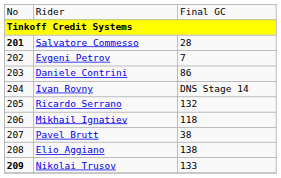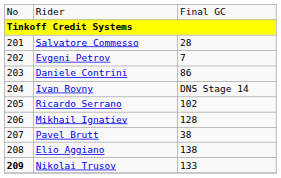(15, 43) bold -> (15, 43) normal
(189, 105) 132 -> (189, 105) 102
(189, 120) 118 -> (189, 120) 128
